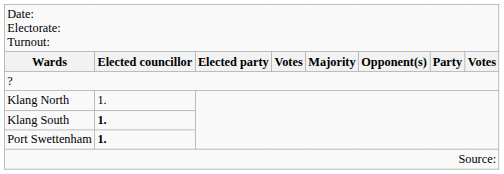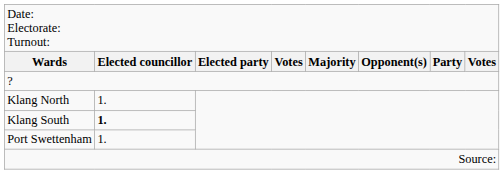(102, 139) bold -> (102, 139) normal
